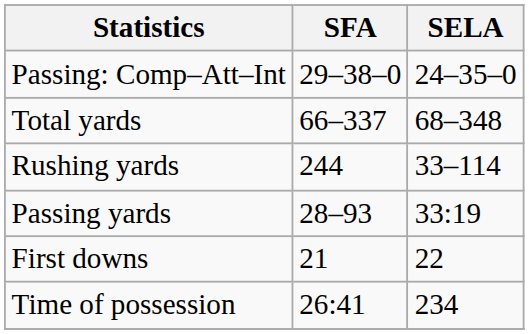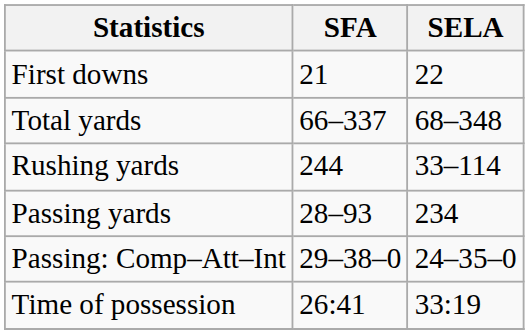rows swapped: (80, 258) <-> (149, 73)
(448, 212) 33:19 -> (436, 212) 234
(436, 304) 234 -> (448, 304) 33:19
